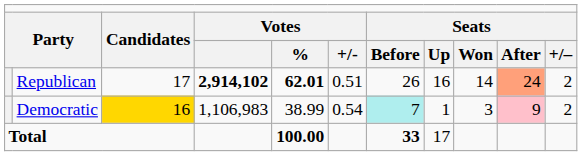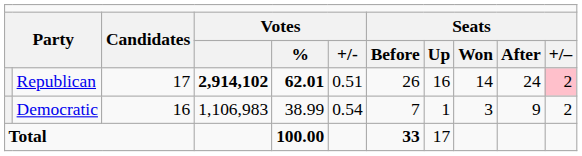(532, 81) lightsalmon background -> (532, 81) no background
(568, 81) no background -> (568, 81) pink background
(182, 109) gold background -> (182, 109) no background
(415, 109) paleturquoise background -> (415, 109) no background
(536, 109) pink background -> (536, 109) no background
